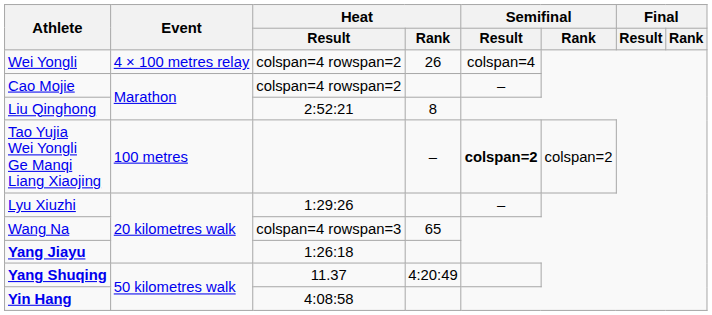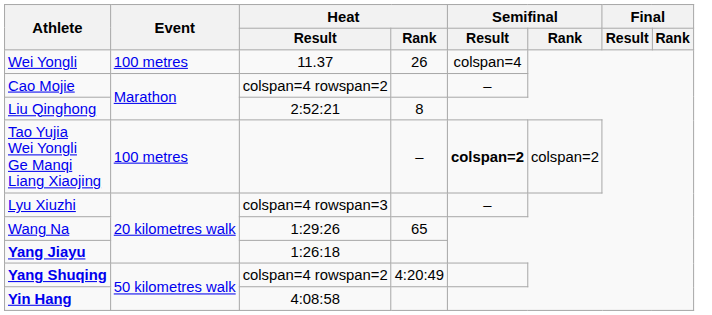(182, 62) 4 × 100 metres relay -> (151, 62) 100 metres
(329, 62) colspan=4 rowspan=2 -> (315, 62) 11.37
(329, 205) 1:29:26 -> (315, 205) colspan=4 rowspan=3
(329, 229) colspan=4 rowspan=3 -> (315, 229) 1:29:26
(329, 276) 11.37 -> (315, 276) colspan=4 rowspan=2
